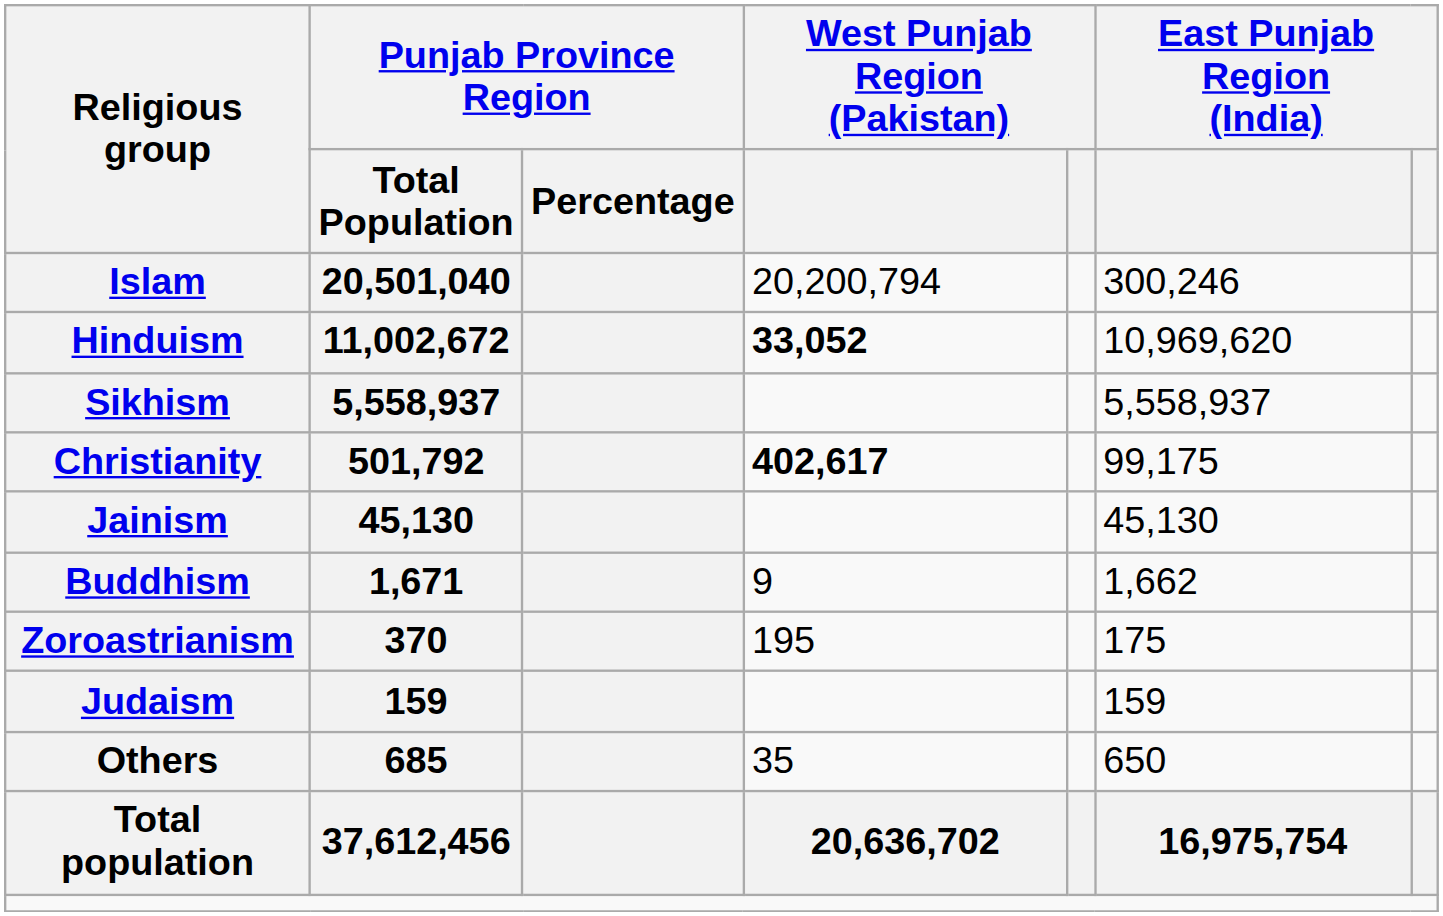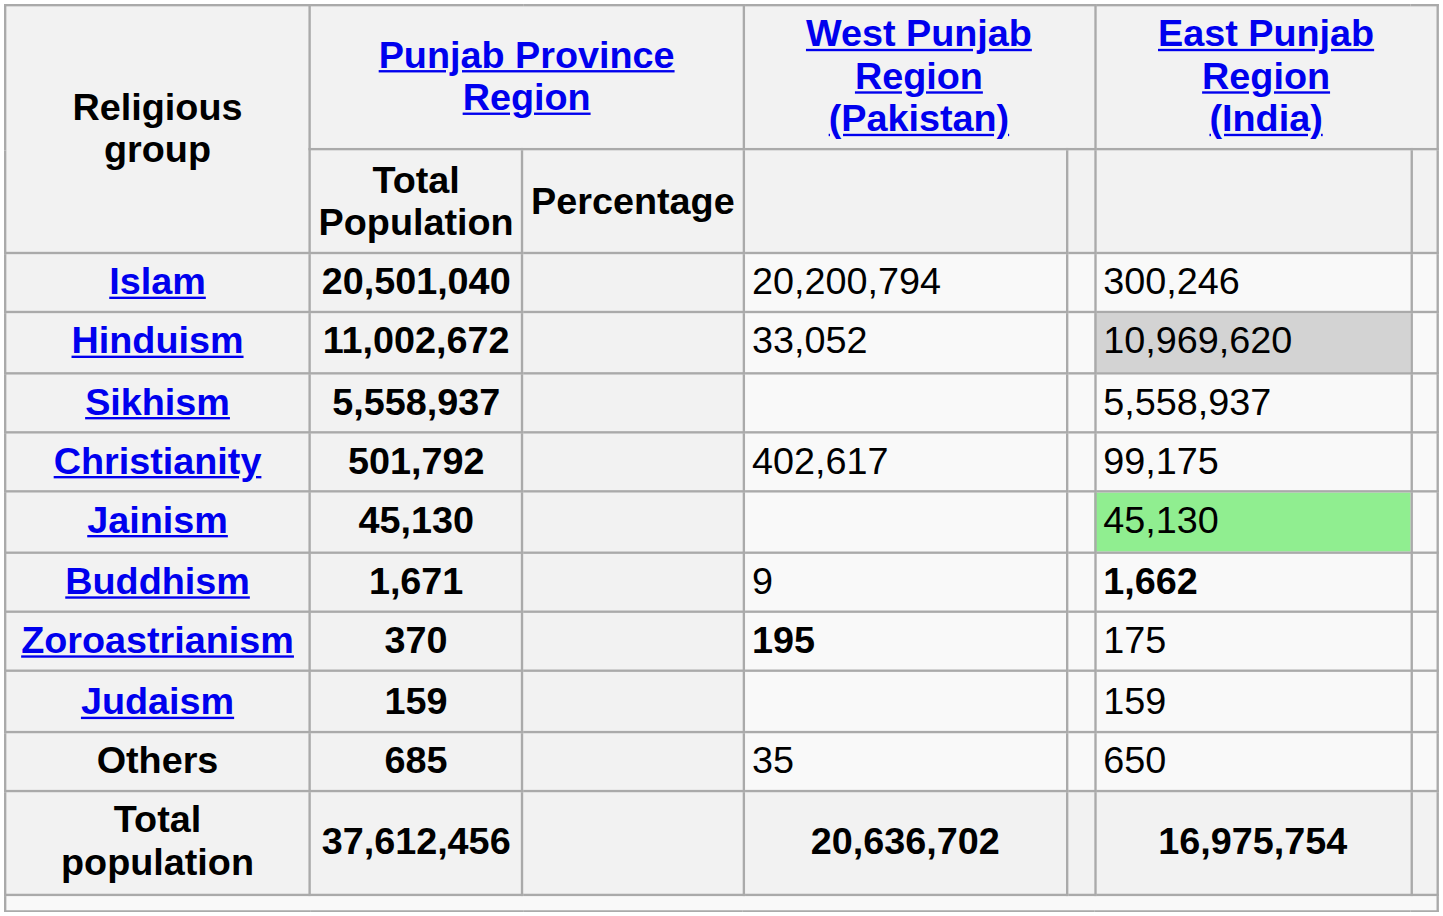(810, 341) bold -> (810, 341) normal
(1198, 341) no background -> (1198, 341) lightgrey background
(820, 461) bold -> (820, 461) normal
(1161, 521) no background -> (1161, 521) lightgreen background
(1150, 581) normal -> (1150, 581) bold
(784, 640) normal -> (784, 640) bold
